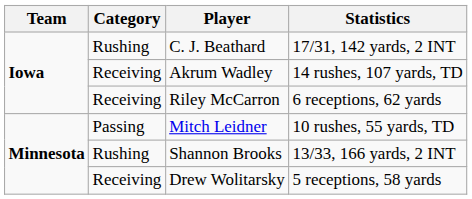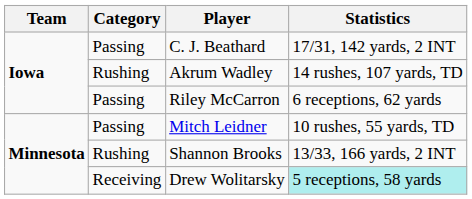(121, 45) Rushing -> (118, 45) Passing
(127, 72) Receiving -> (121, 72) Rushing
(127, 99) Receiving -> (118, 99) Passing
(367, 180) no background -> (367, 180) paleturquoise background
